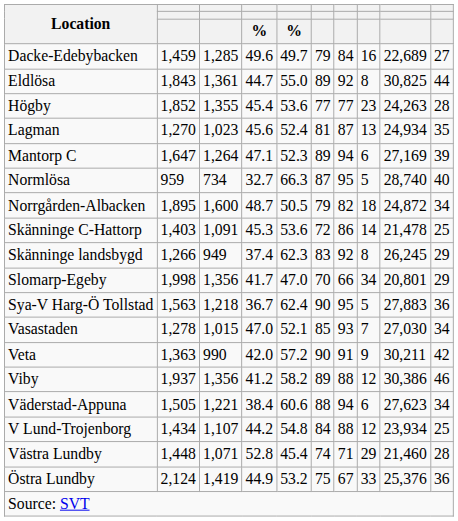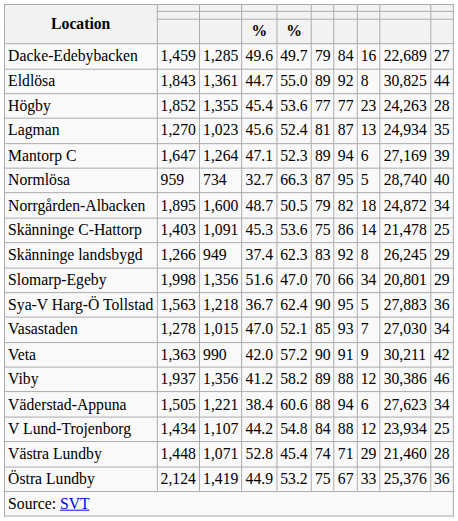(323, 230) 72 -> (323, 230) 75
(259, 280) 41.7 -> (259, 280) 51.6
